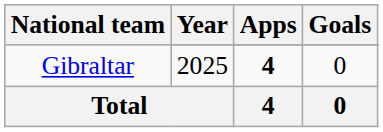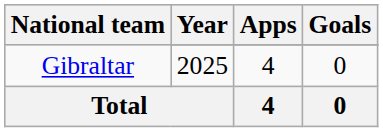(268, 65) bold -> (268, 65) normal
